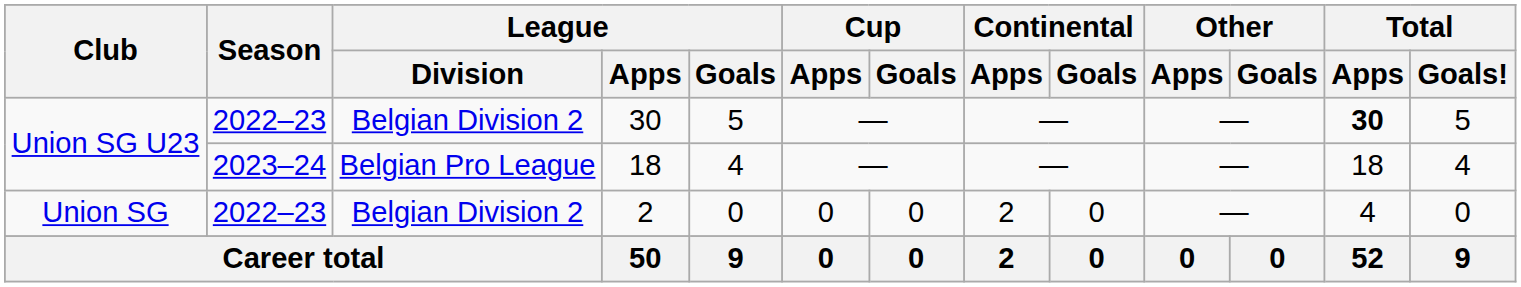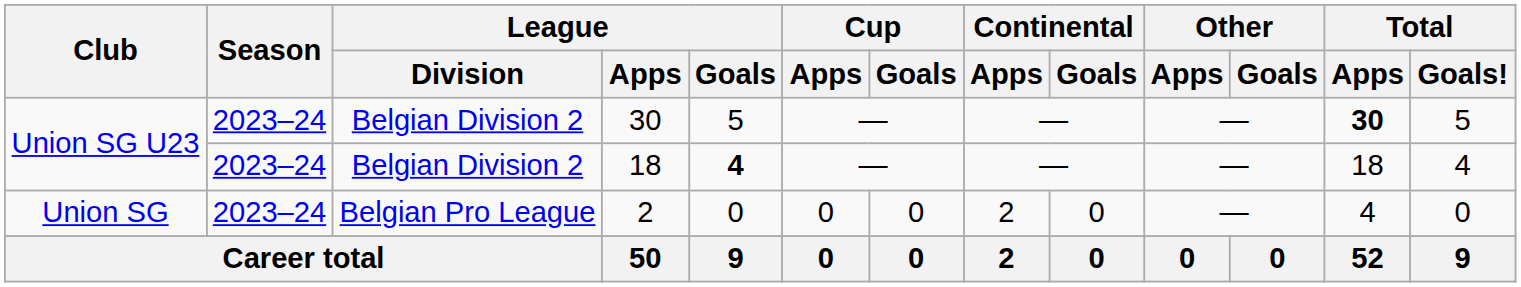(270, 119) 2022–23 -> (270, 119) 2023–24
(468, 166) Belgian Pro League -> (468, 166) Belgian Division 2
(736, 166) normal -> (736, 166) bold
(270, 212) 2022–23 -> (270, 212) 2023–24
(468, 212) Belgian Division 2 -> (468, 212) Belgian Pro League
